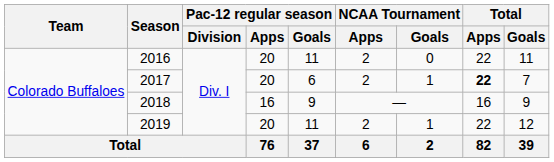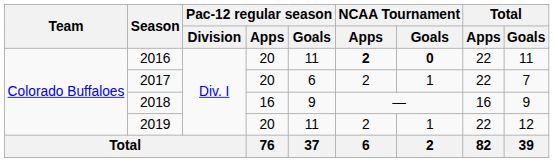(366, 59) normal -> (366, 59) bold
(430, 59) normal -> (430, 59) bold
(484, 80) bold -> (484, 80) normal
